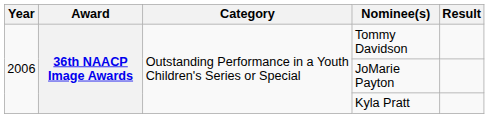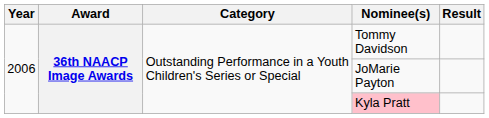(382, 103) no background -> (382, 103) pink background
